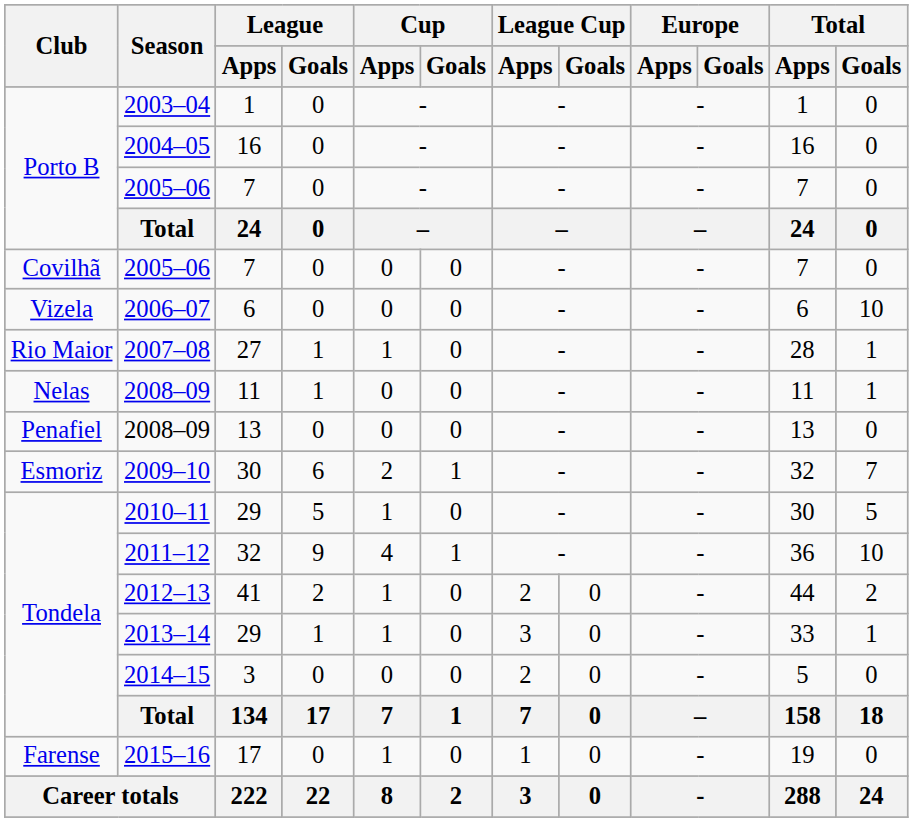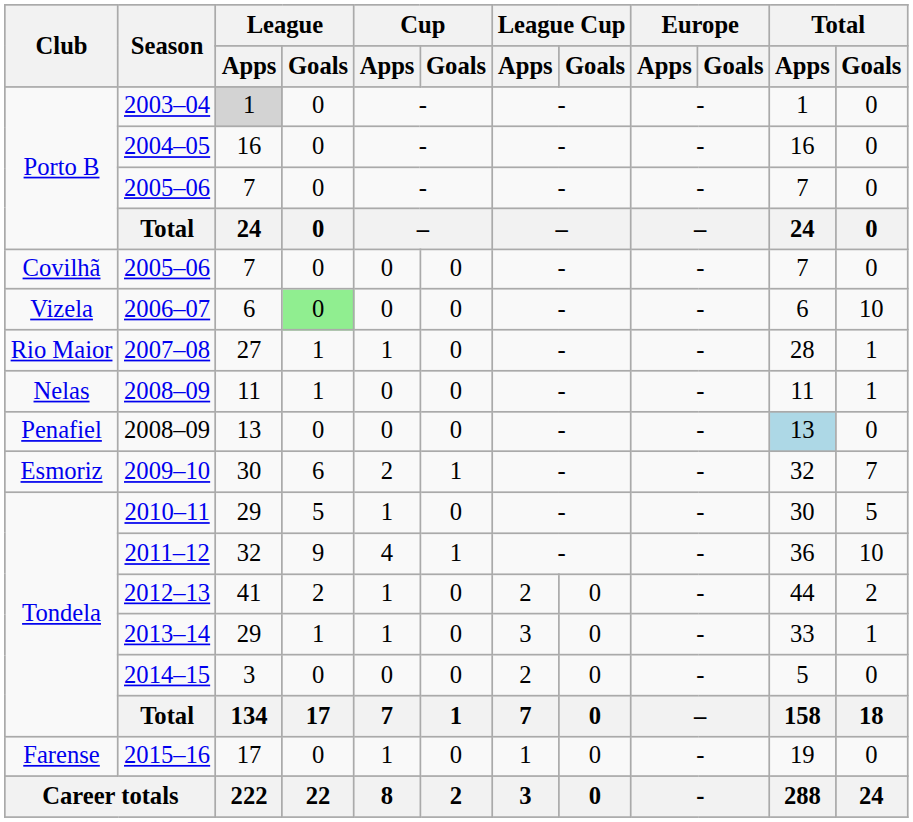(249, 106) no background -> (249, 106) lightgrey background
(318, 309) no background -> (318, 309) lightgreen background
(802, 431) no background -> (802, 431) lightblue background
